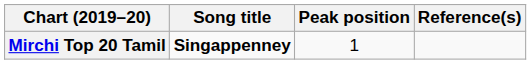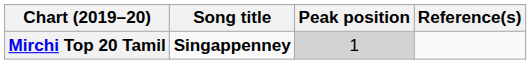(354, 45) no background -> (354, 45) lightgrey background
